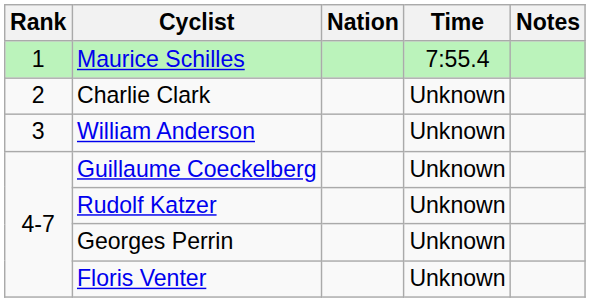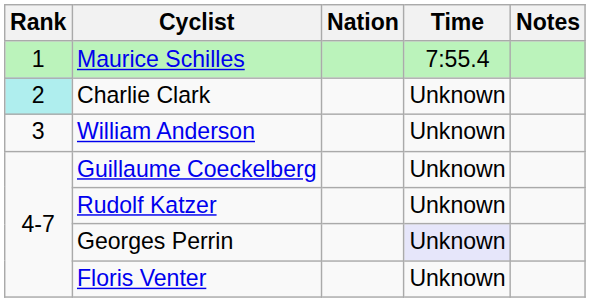(38, 95) no background -> (38, 95) paleturquoise background
(457, 242) no background -> (457, 242) lavender background
